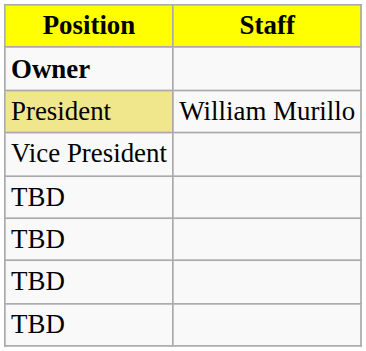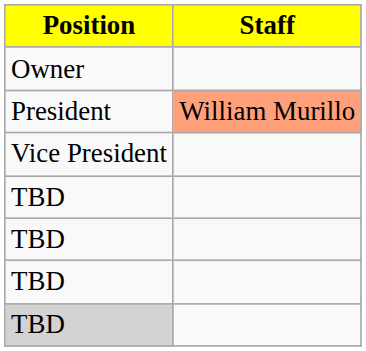(51, 68) bold -> (48, 68) normal
(61, 111) khaki background -> (61, 111) no background
(267, 111) no background -> (267, 111) lightsalmon background
(38, 324) no background -> (38, 324) lightgrey background
